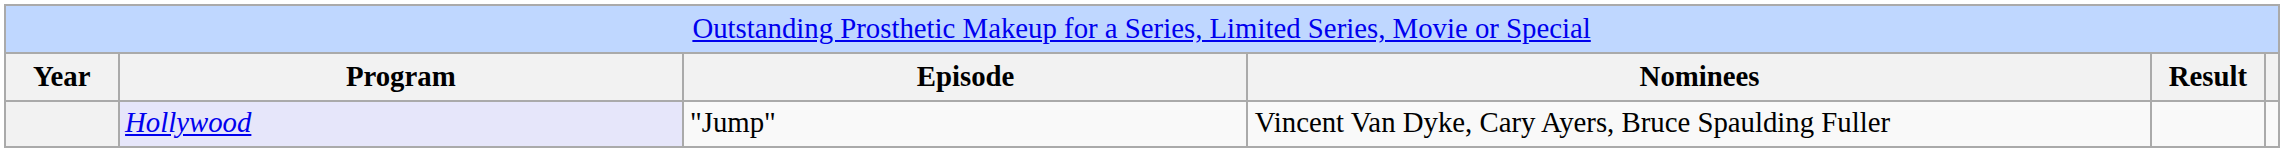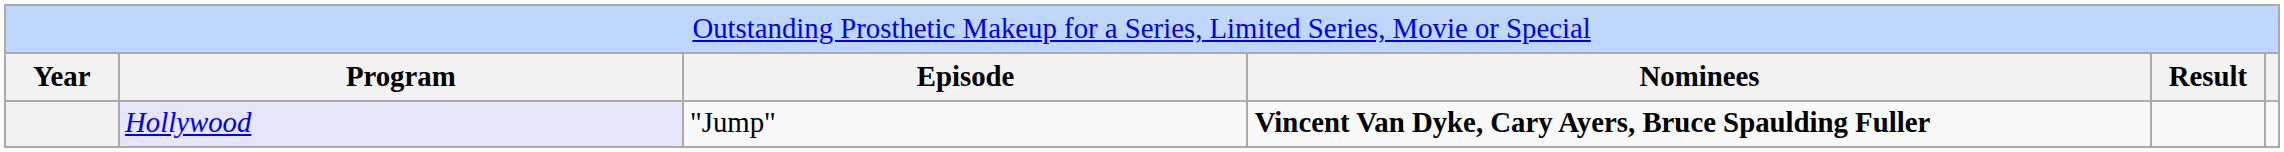(1572, 123) normal -> (1592, 123) bold
